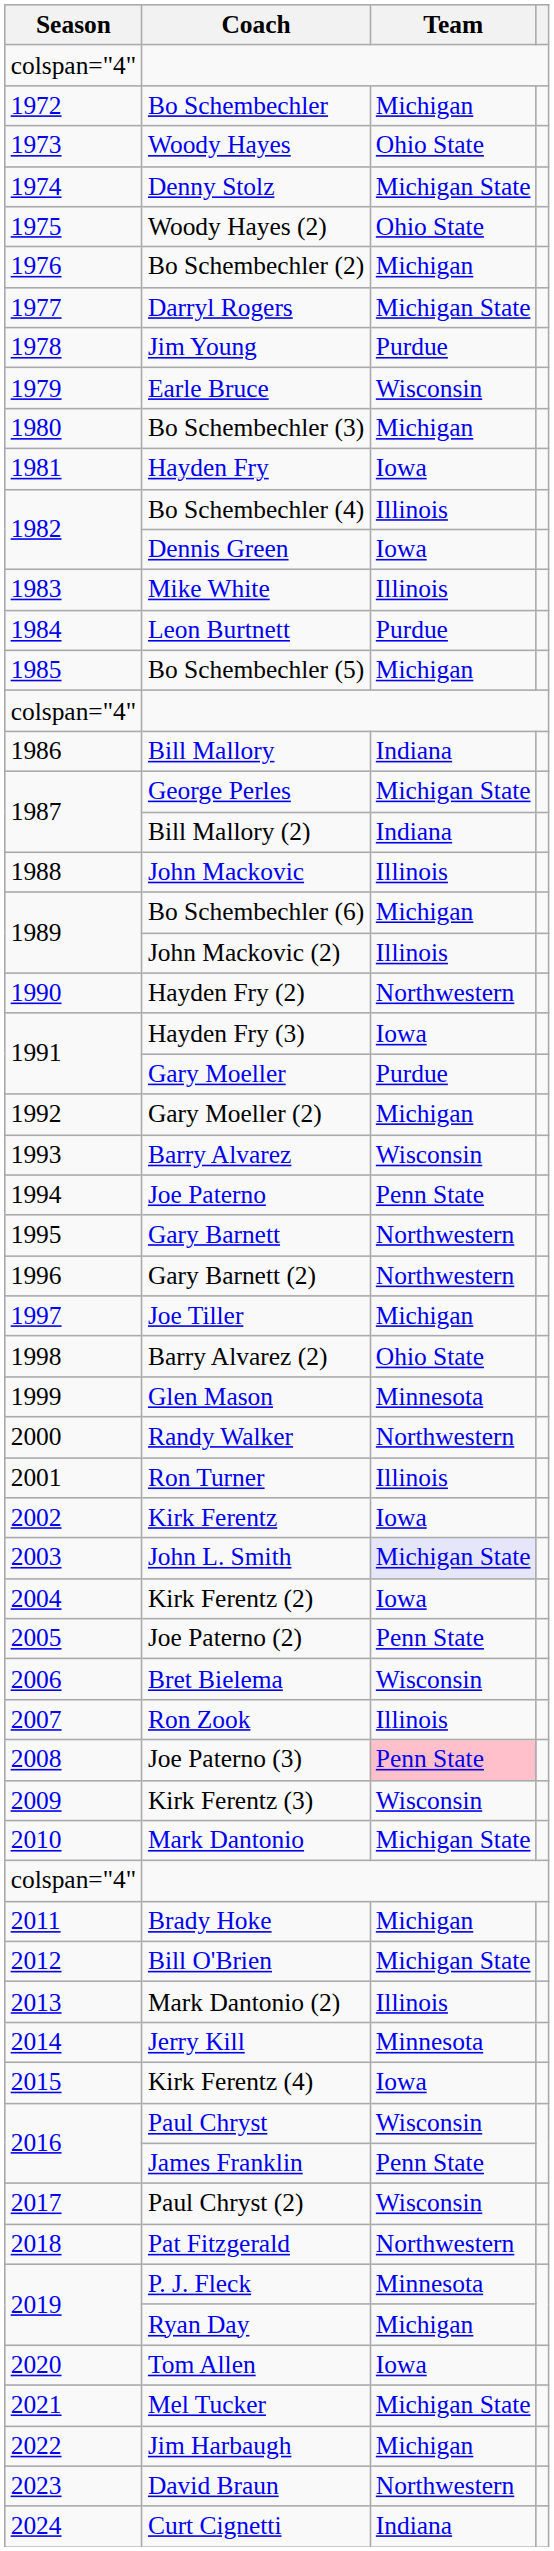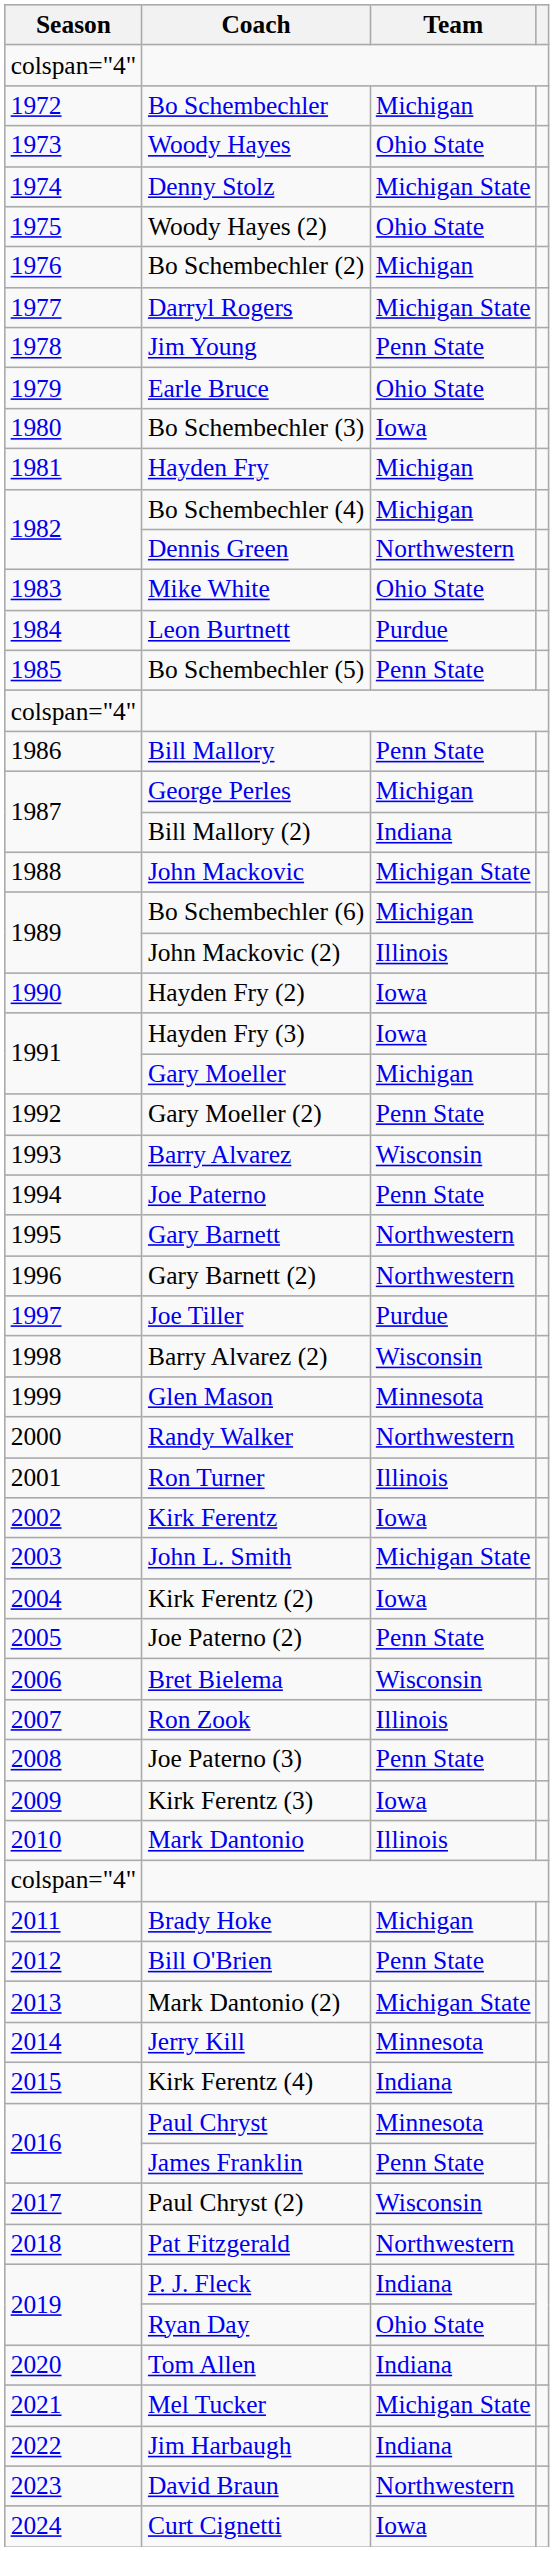(412, 347) Purdue -> (430, 347) Penn State
(429, 387) Wisconsin -> (430, 387) Ohio State
(425, 428) Michigan -> (401, 428) Iowa
(401, 468) Iowa -> (425, 468) Michigan
(412, 508) Illinois -> (425, 508) Michigan
(401, 549) Iowa -> (445, 549) Northwestern
(412, 589) Illinois -> (430, 589) Ohio State
(425, 670) Michigan -> (430, 670) Penn State
(414, 750) Indiana -> (430, 750) Penn State
(453, 791) Michigan State -> (425, 791) Michigan
(412, 871) Illinois -> (453, 871) Michigan State
(445, 992) Northwestern -> (401, 992) Iowa
(412, 1073) Purdue -> (425, 1073) Michigan
(425, 1114) Michigan -> (430, 1114) Penn State
(425, 1315) Michigan -> (412, 1315) Purdue
(430, 1356) Ohio State -> (429, 1356) Wisconsin
(453, 1557) lavender background -> (453, 1557) no background
(430, 1759) pink background -> (430, 1759) no background
(429, 1799) Wisconsin -> (401, 1799) Iowa
(453, 1840) Michigan State -> (412, 1840) Illinois
(453, 1961) Michigan State -> (430, 1961) Penn State
(412, 2001) Illinois -> (453, 2001) Michigan State
(401, 2082) Iowa -> (414, 2082) Indiana
(429, 2122) Wisconsin -> (430, 2122) Minnesota
(430, 2284) Minnesota -> (414, 2284) Indiana
(425, 2324) Michigan -> (430, 2324) Ohio State
(401, 2364) Iowa -> (414, 2364) Indiana
(425, 2445) Michigan -> (414, 2445) Indiana
(414, 2526) Indiana -> (401, 2526) Iowa
